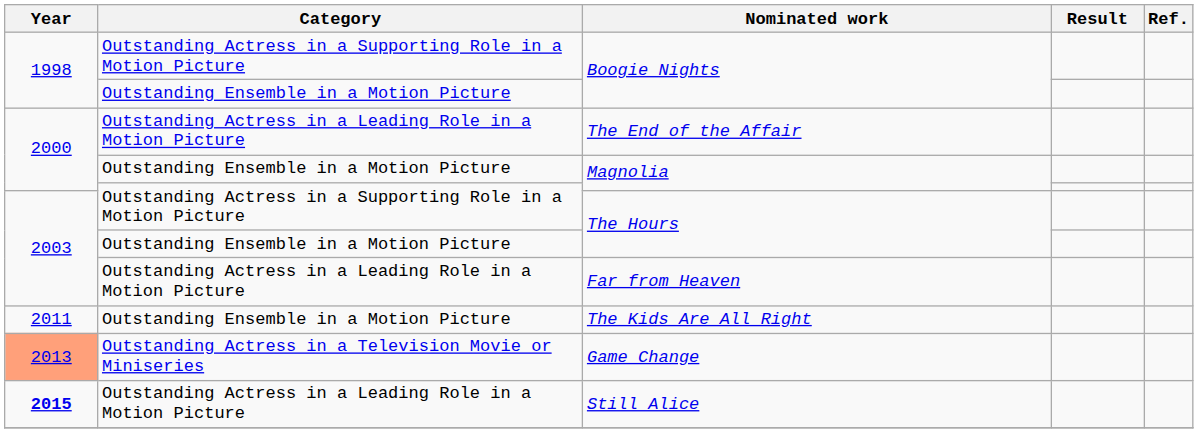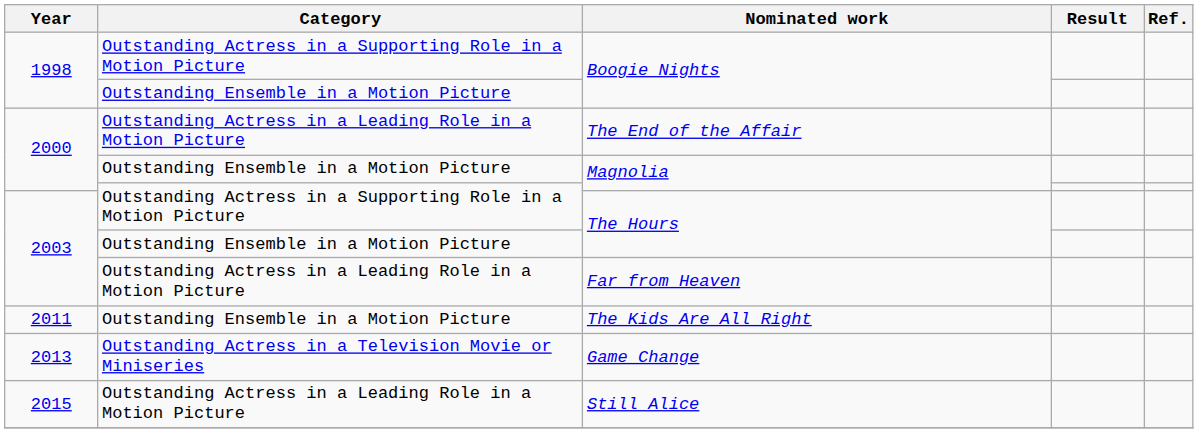(51, 357) lightsalmon background -> (51, 357) no background
(51, 404) bold -> (51, 404) normal
